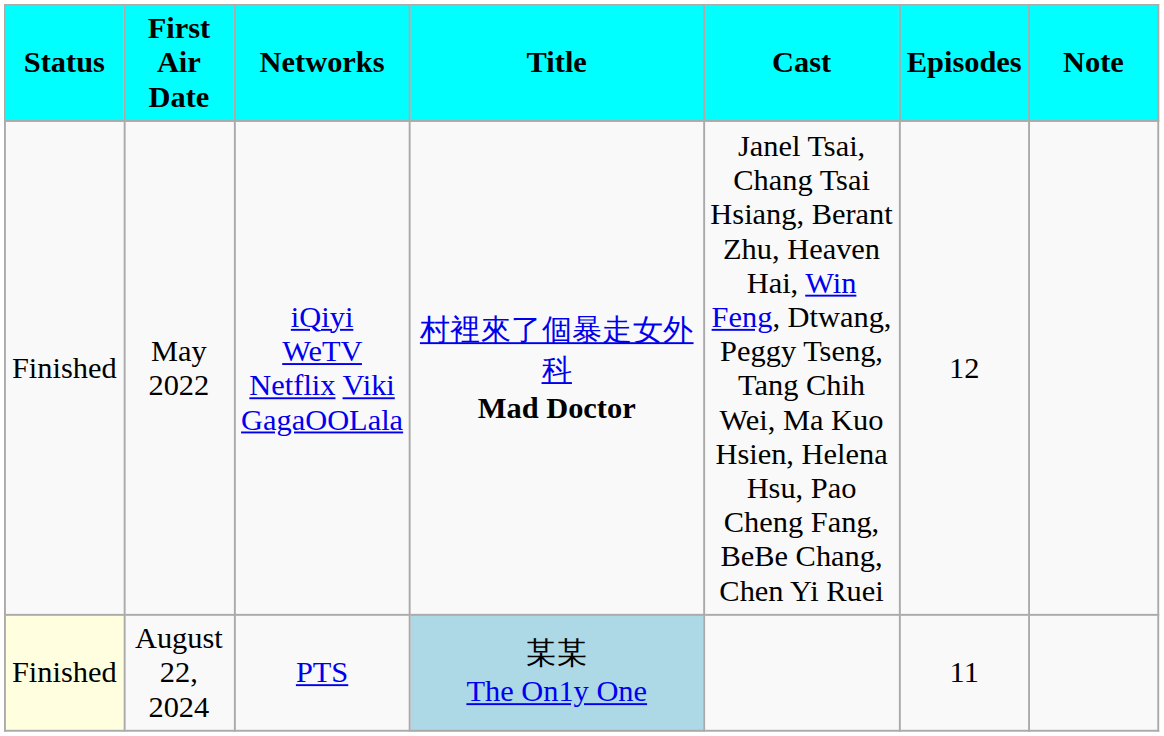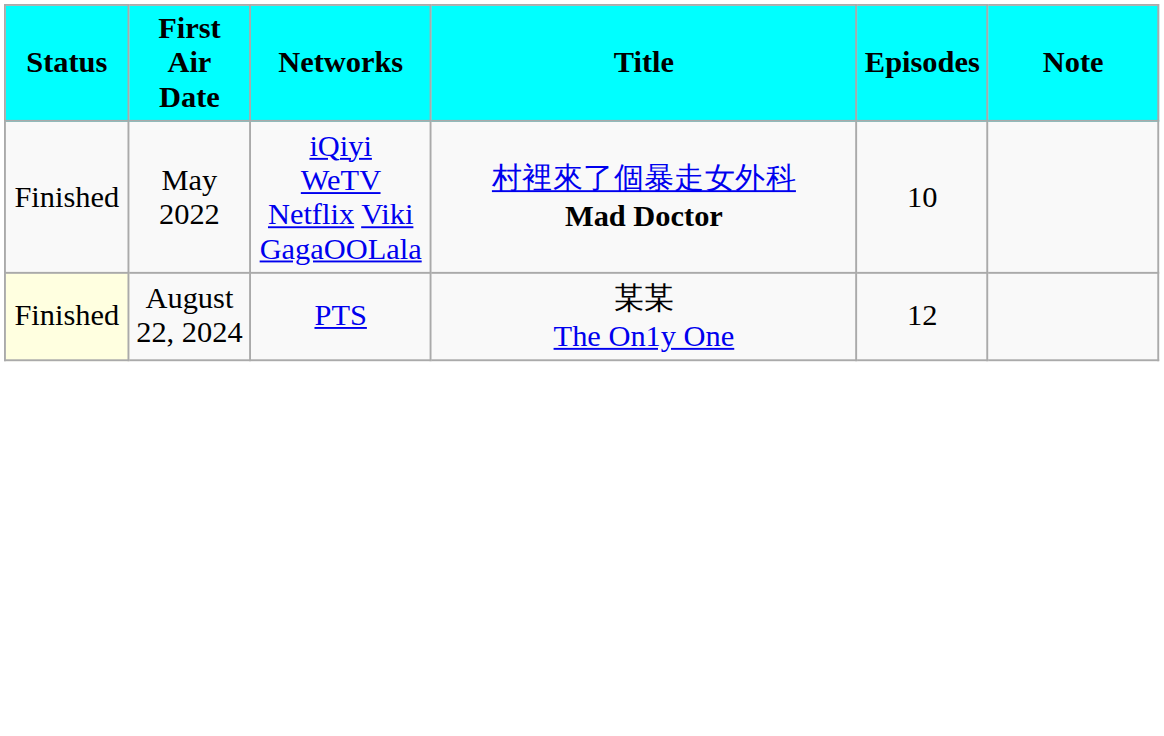- column: (802, 62)
(964, 367) 12 -> (922, 196) 10
(557, 673) lightblue background -> (644, 316) no background
(964, 672) 11 -> (922, 315) 12
